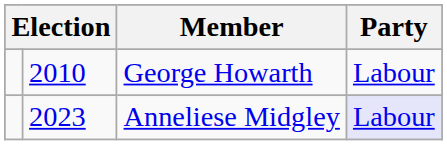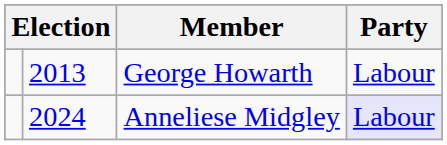(57, 71) 2010 -> (57, 71) 2013
(57, 116) 2023 -> (57, 116) 2024
